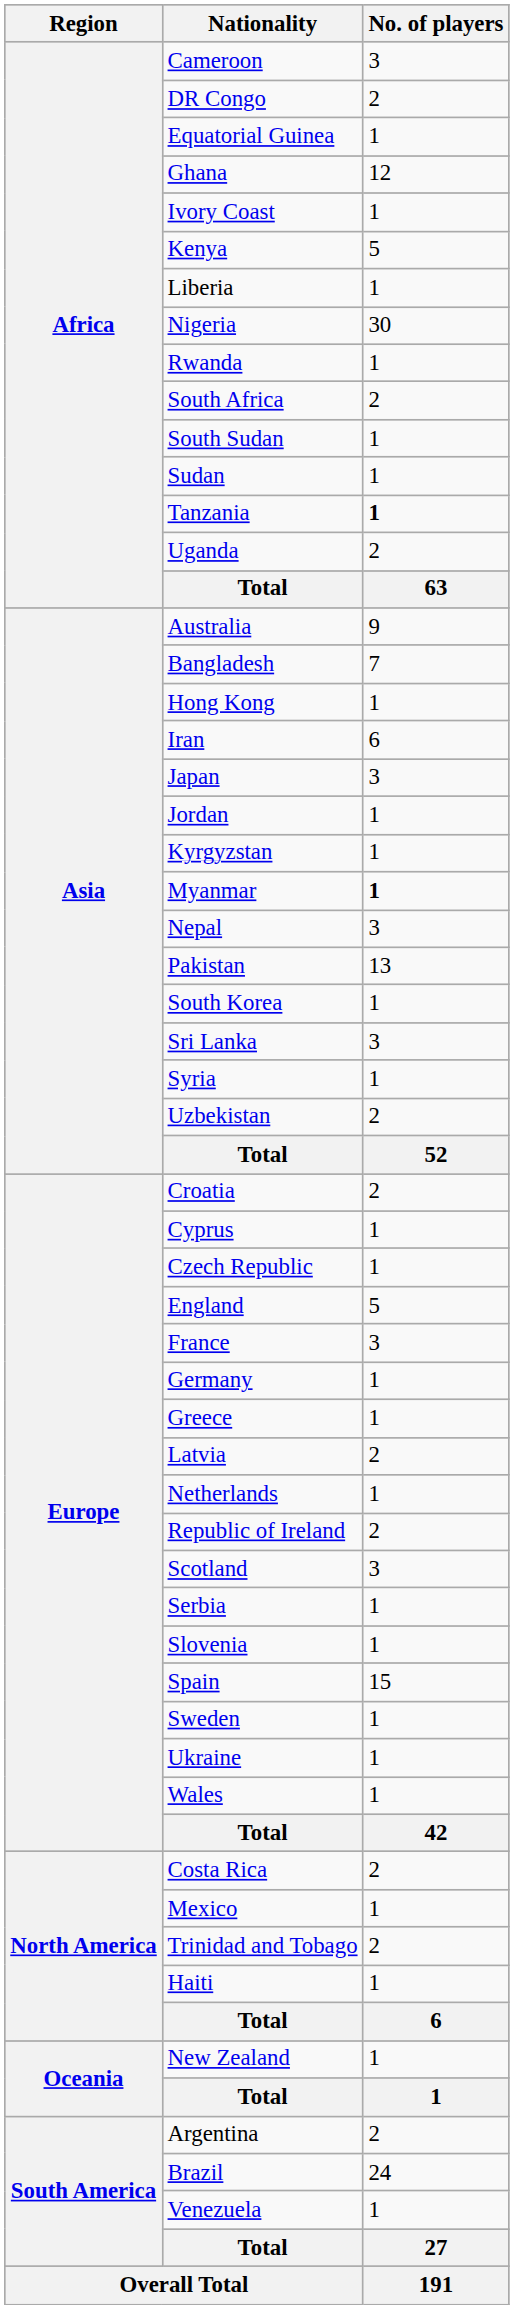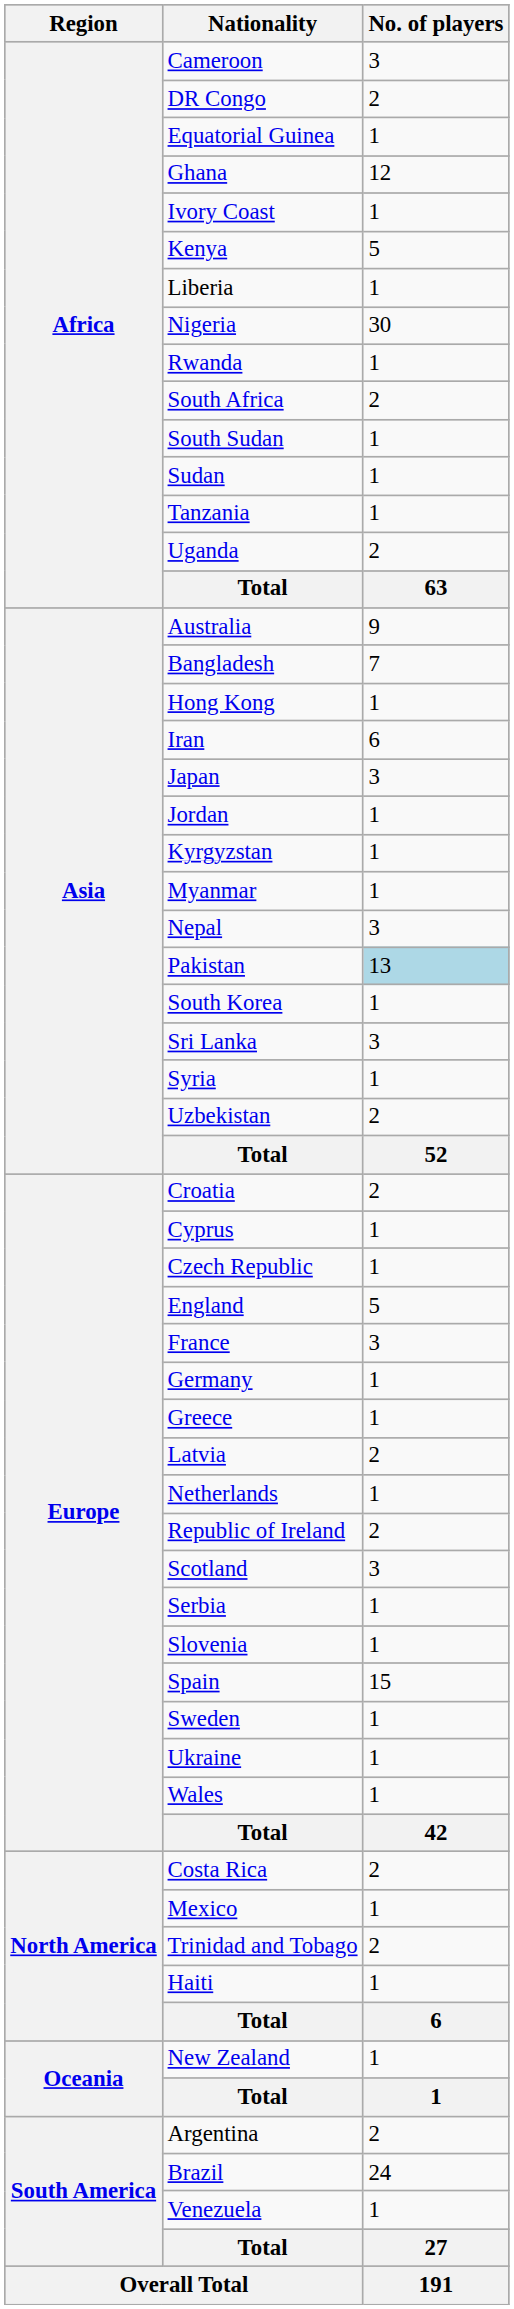(374, 512) bold -> (374, 512) normal
(374, 889) bold -> (374, 889) normal
(380, 965) no background -> (380, 965) lightblue background
